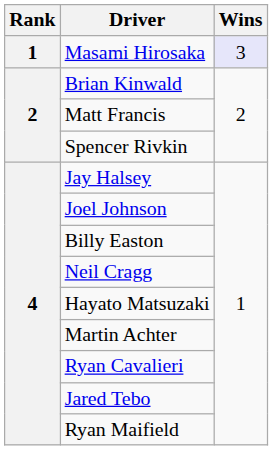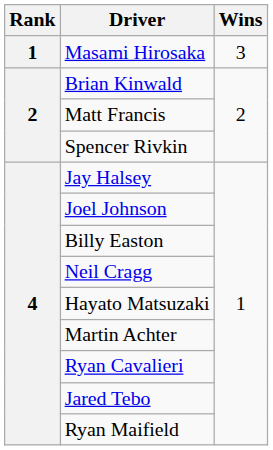(241, 51) lavender background -> (241, 51) no background
